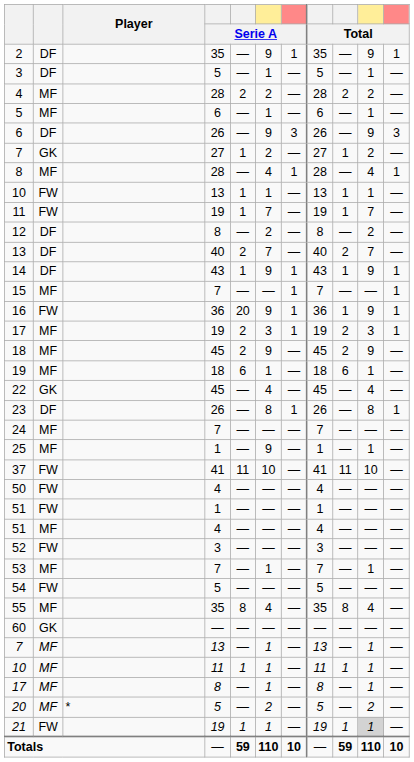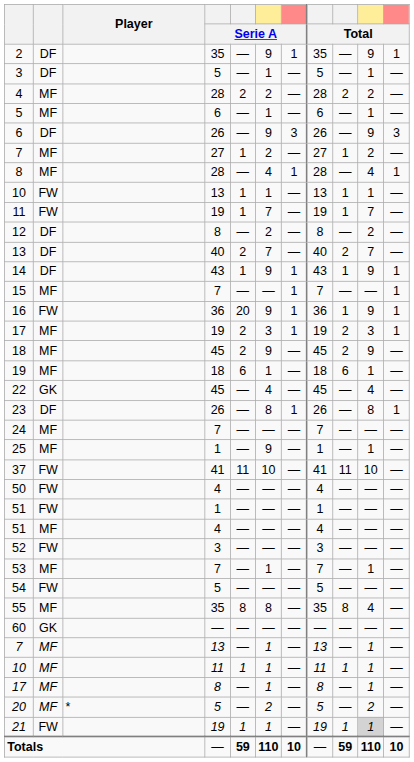(48, 152) GK -> (48, 152) MF
(268, 608) 4 -> (268, 608) 8
